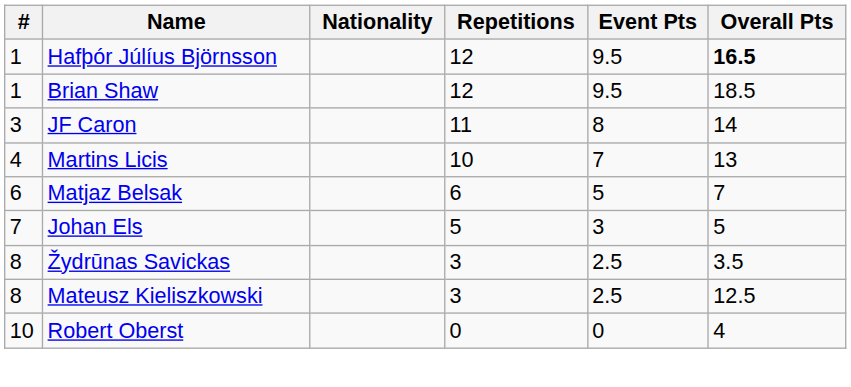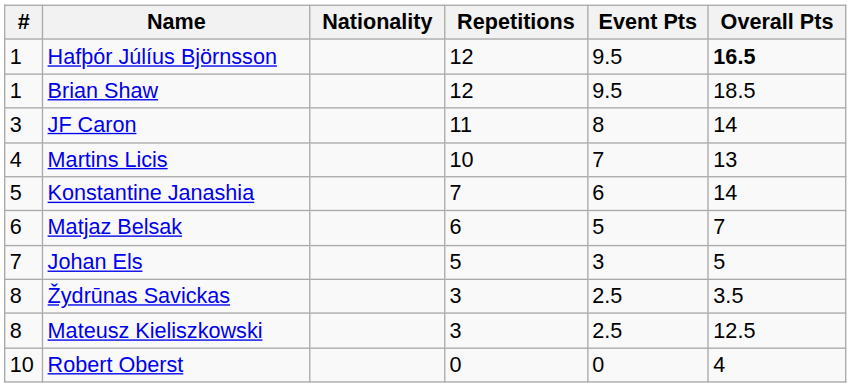+ row: (151, 193)
